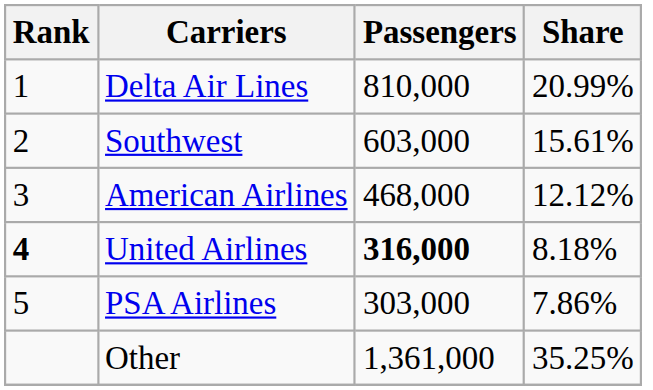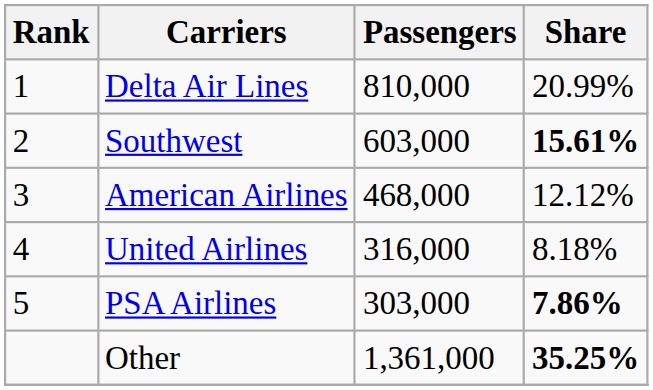(583, 140) normal -> (586, 140) bold
(21, 249) bold -> (21, 249) normal
(416, 249) bold -> (416, 249) normal
(575, 303) normal -> (577, 303) bold
(583, 358) normal -> (586, 358) bold
